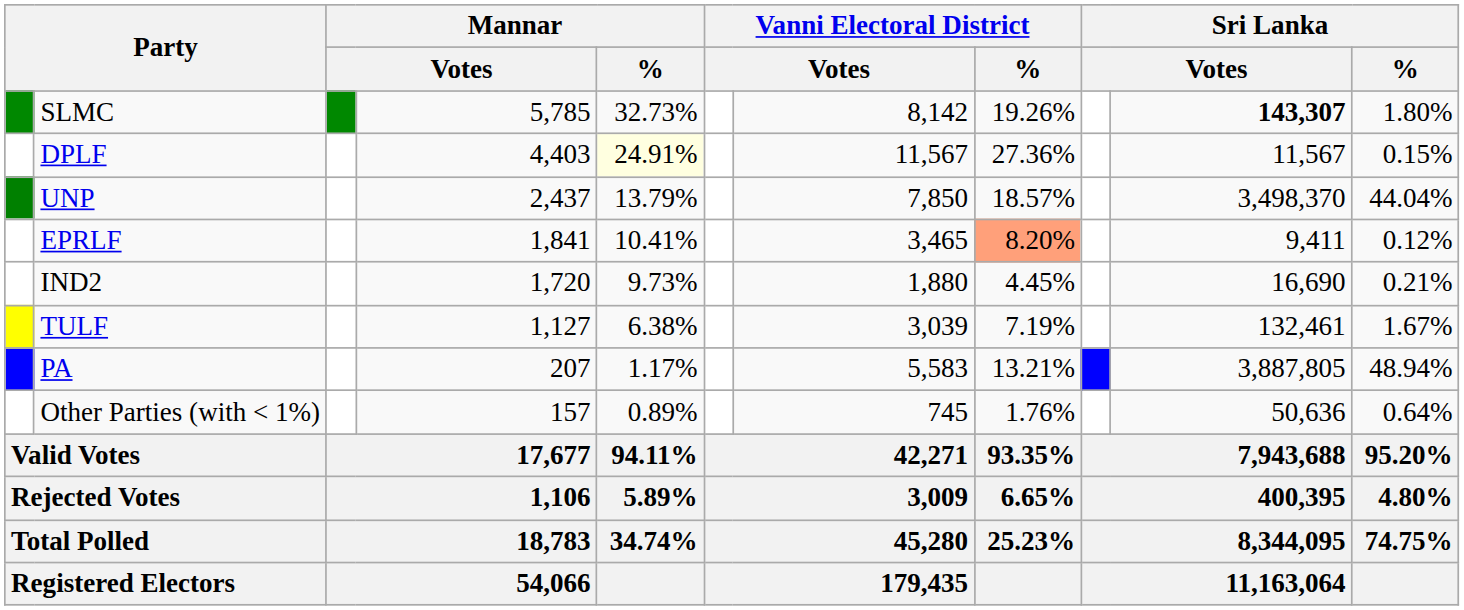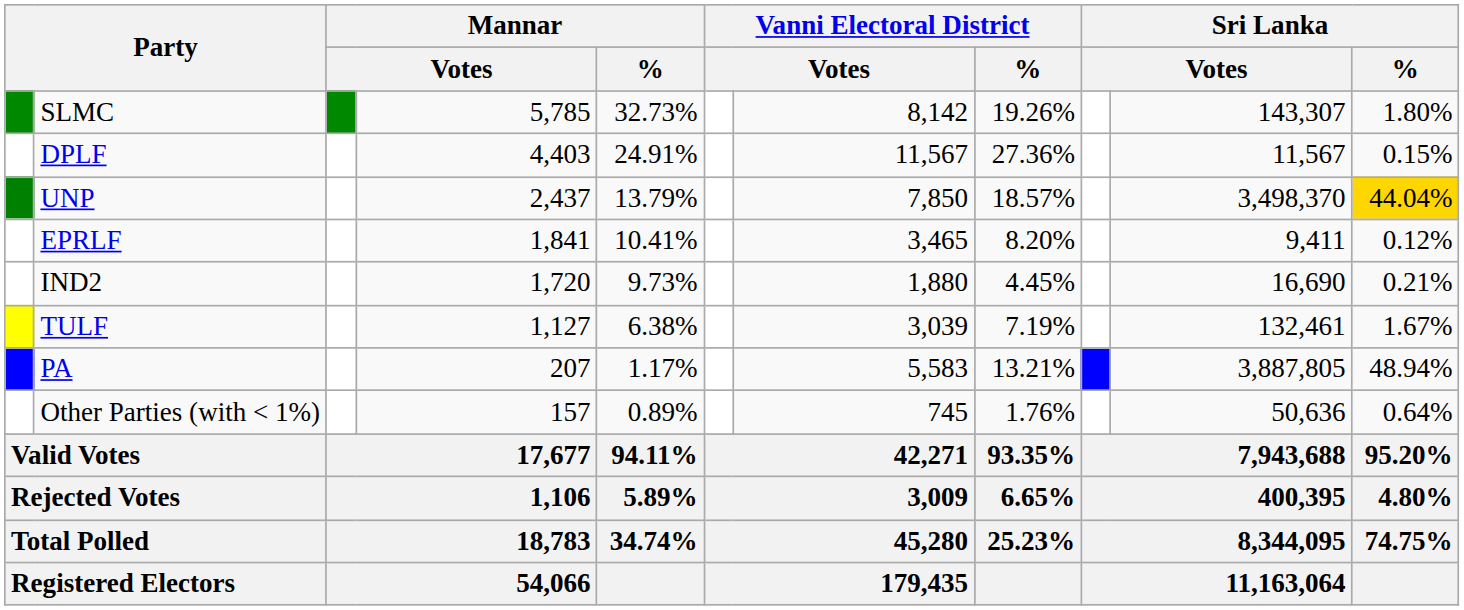(1302, 111) bold -> (1302, 111) normal
(656, 154) lightyellow background -> (656, 154) no background
(1411, 197) no background -> (1411, 197) gold background
(1040, 240) lightsalmon background -> (1040, 240) no background
